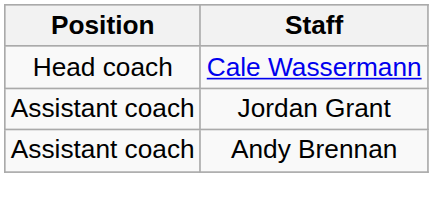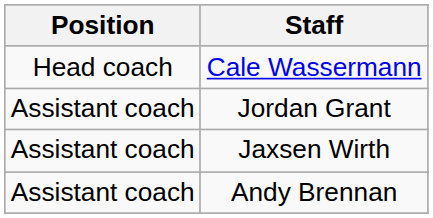+ row: (314, 150)
